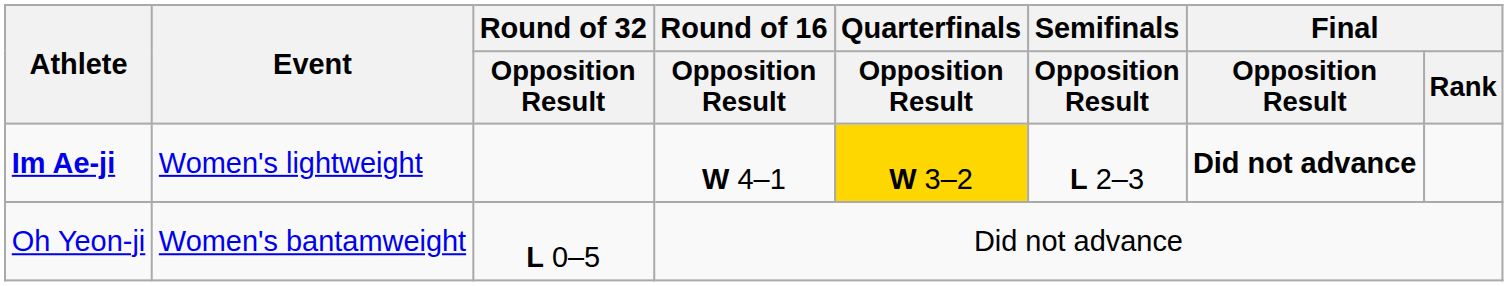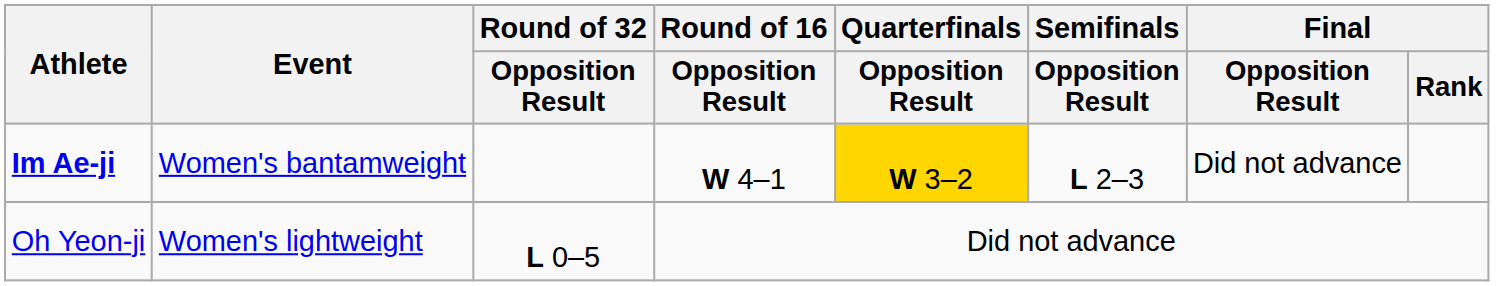(291, 163) Women's lightweight -> (312, 163) Women's bantamweight
(1305, 163) bold -> (1297, 163) normal
(312, 241) Women's bantamweight -> (291, 241) Women's lightweight
